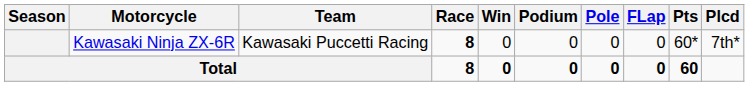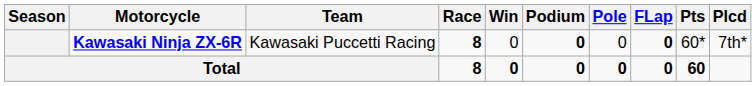(154, 42) normal -> (158, 42) bold
(573, 42) normal -> (581, 42) bold
(661, 42) normal -> (668, 42) bold
